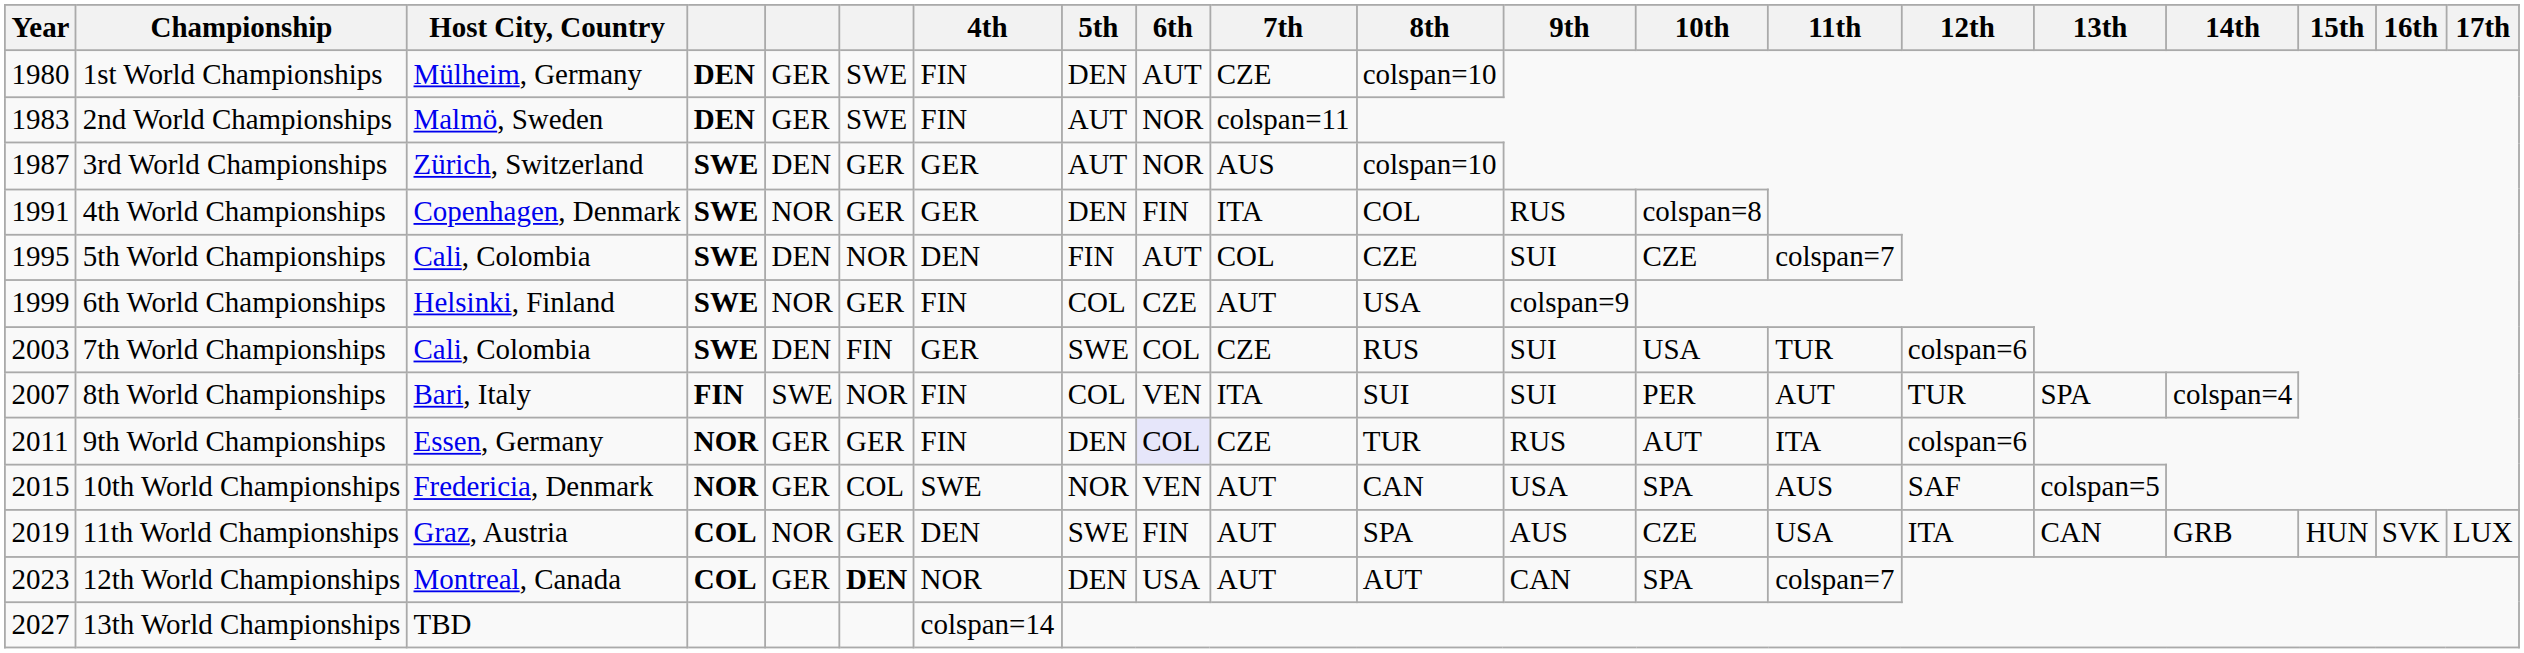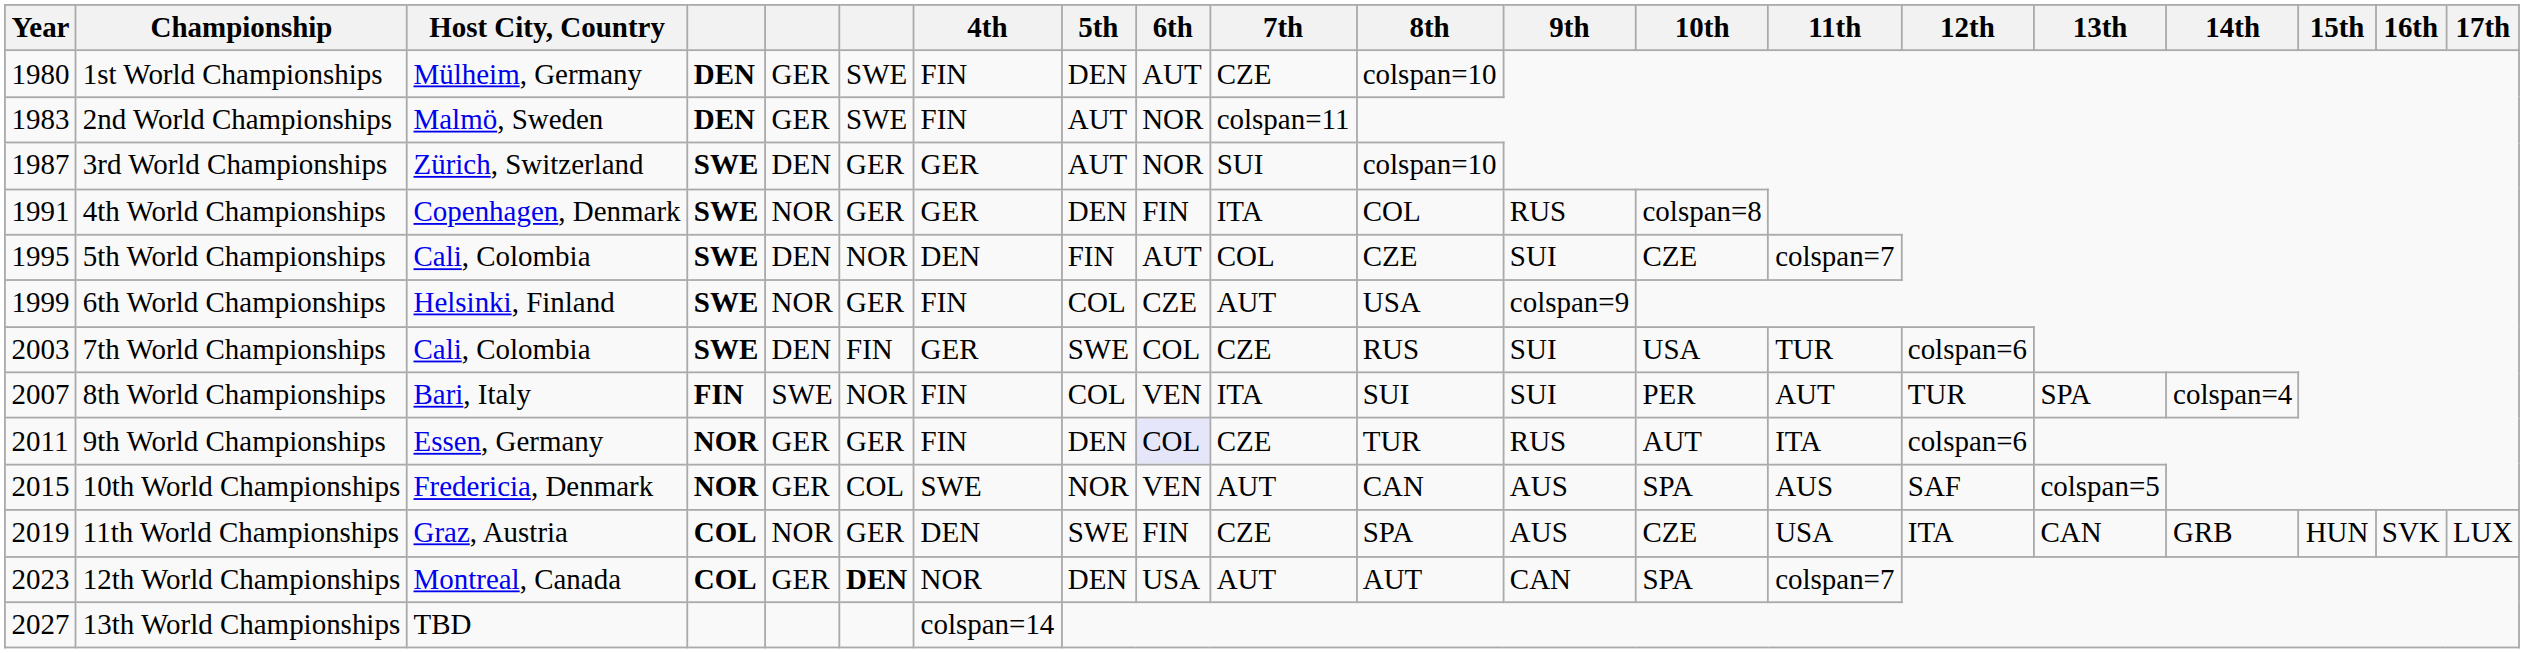(1246, 165) AUS -> (1240, 165) SUI
(1539, 486) USA -> (1539, 486) AUS
(1246, 532) AUT -> (1244, 532) CZE
